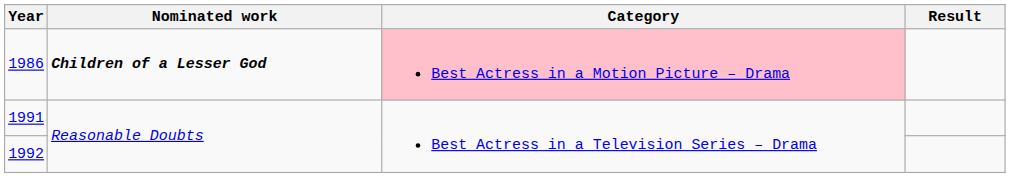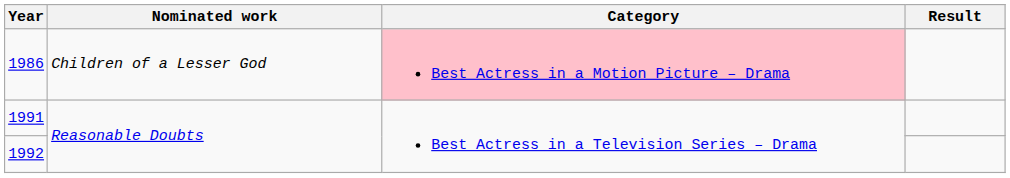(159, 65) bold -> (159, 65) normal
